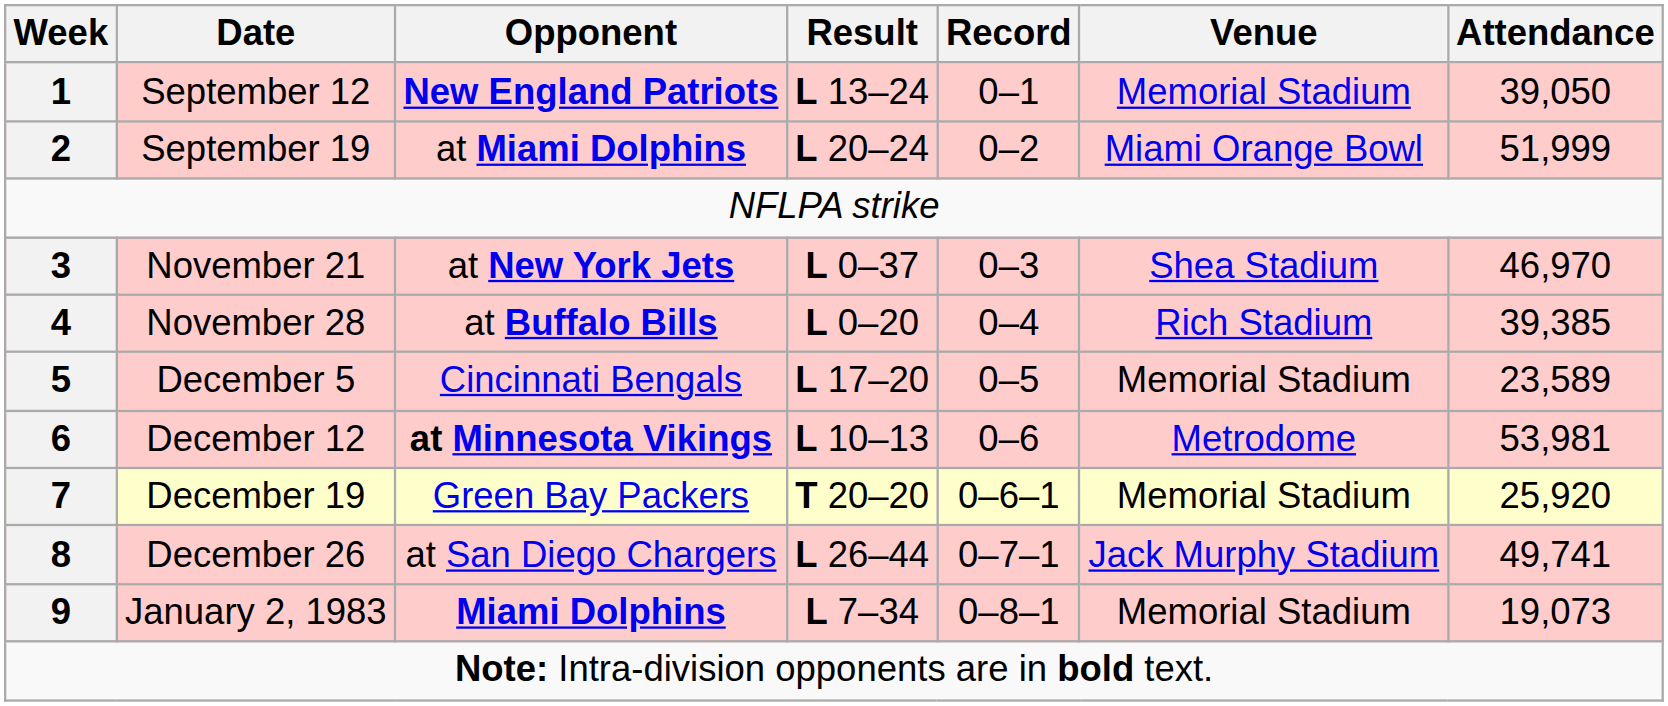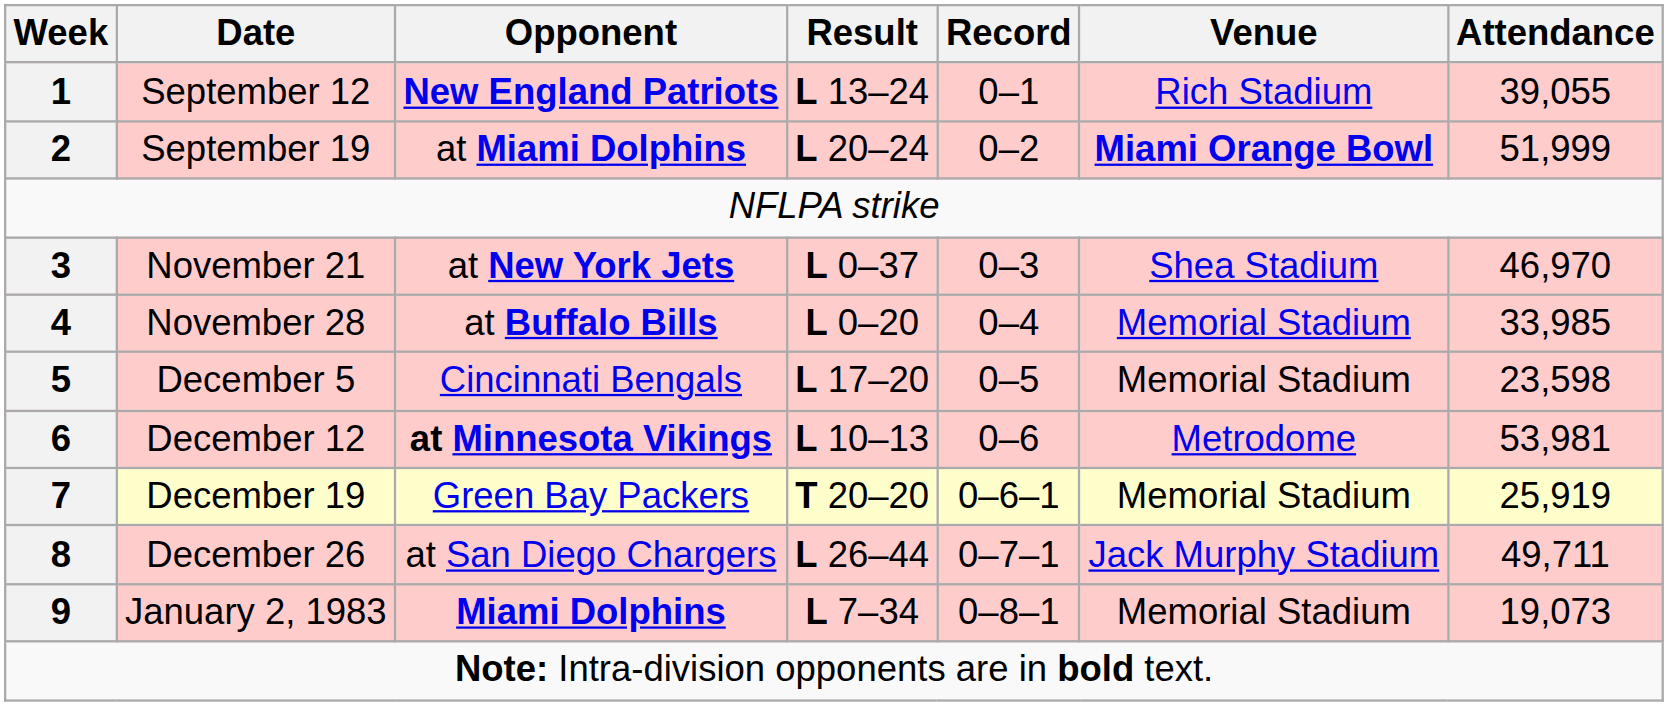(1264, 91) Memorial Stadium -> (1264, 91) Rich Stadium
(1555, 91) 39,050 -> (1555, 91) 39,055
(1264, 149) normal -> (1264, 149) bold
(1264, 322) Rich Stadium -> (1264, 322) Memorial Stadium
(1555, 322) 39,385 -> (1555, 322) 33,985
(1555, 380) 23,589 -> (1555, 380) 23,598
(1555, 496) 25,920 -> (1555, 496) 25,919
(1555, 554) 49,741 -> (1555, 554) 49,711
